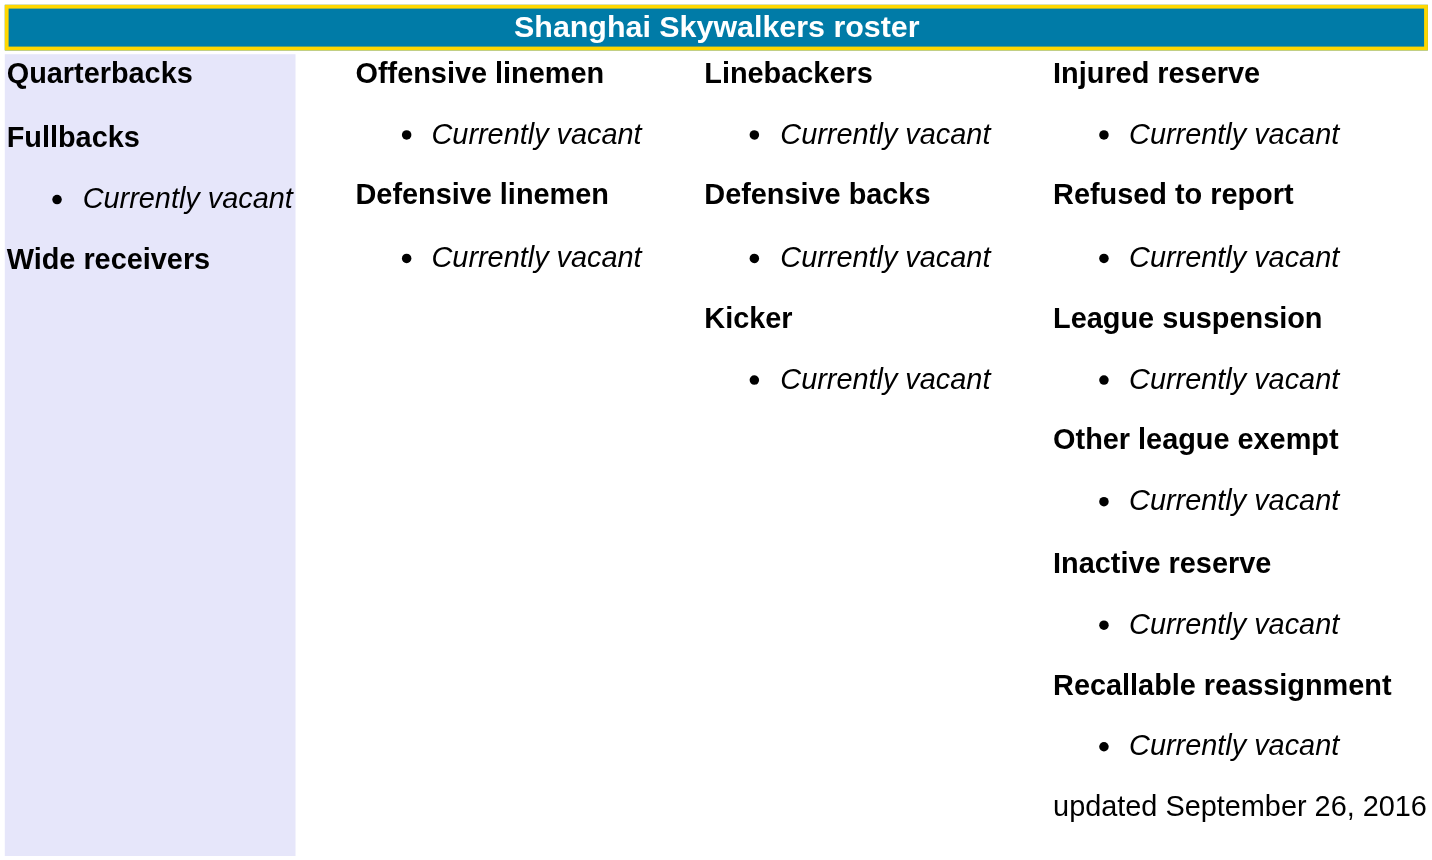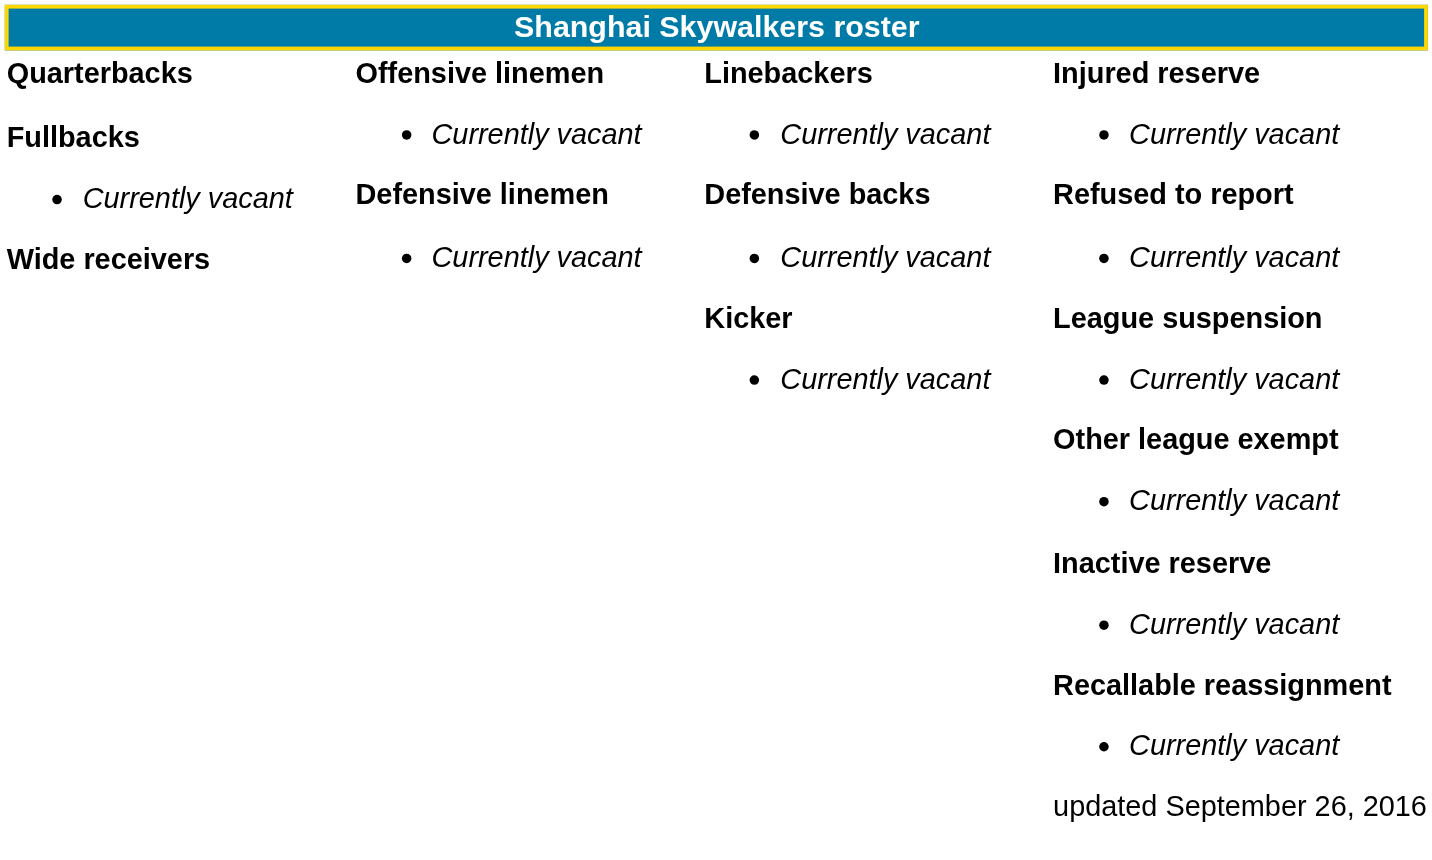(150, 166) lavender background -> (150, 166) no background
